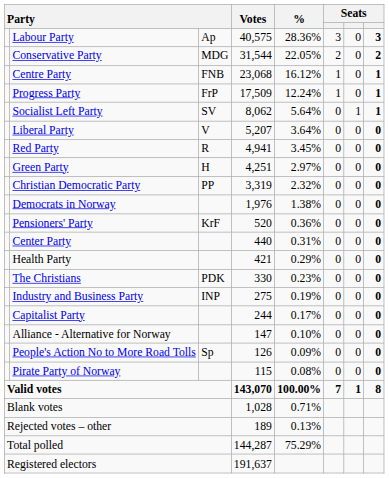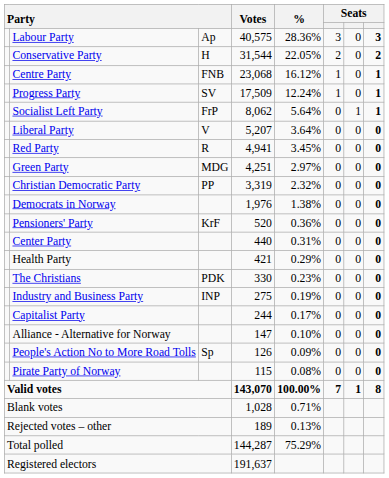(215, 56) MDG -> (205, 56) H
(210, 93) FrP -> (209, 93) SV
(209, 111) SV -> (210, 111) FrP
(205, 167) H -> (215, 167) MDG
